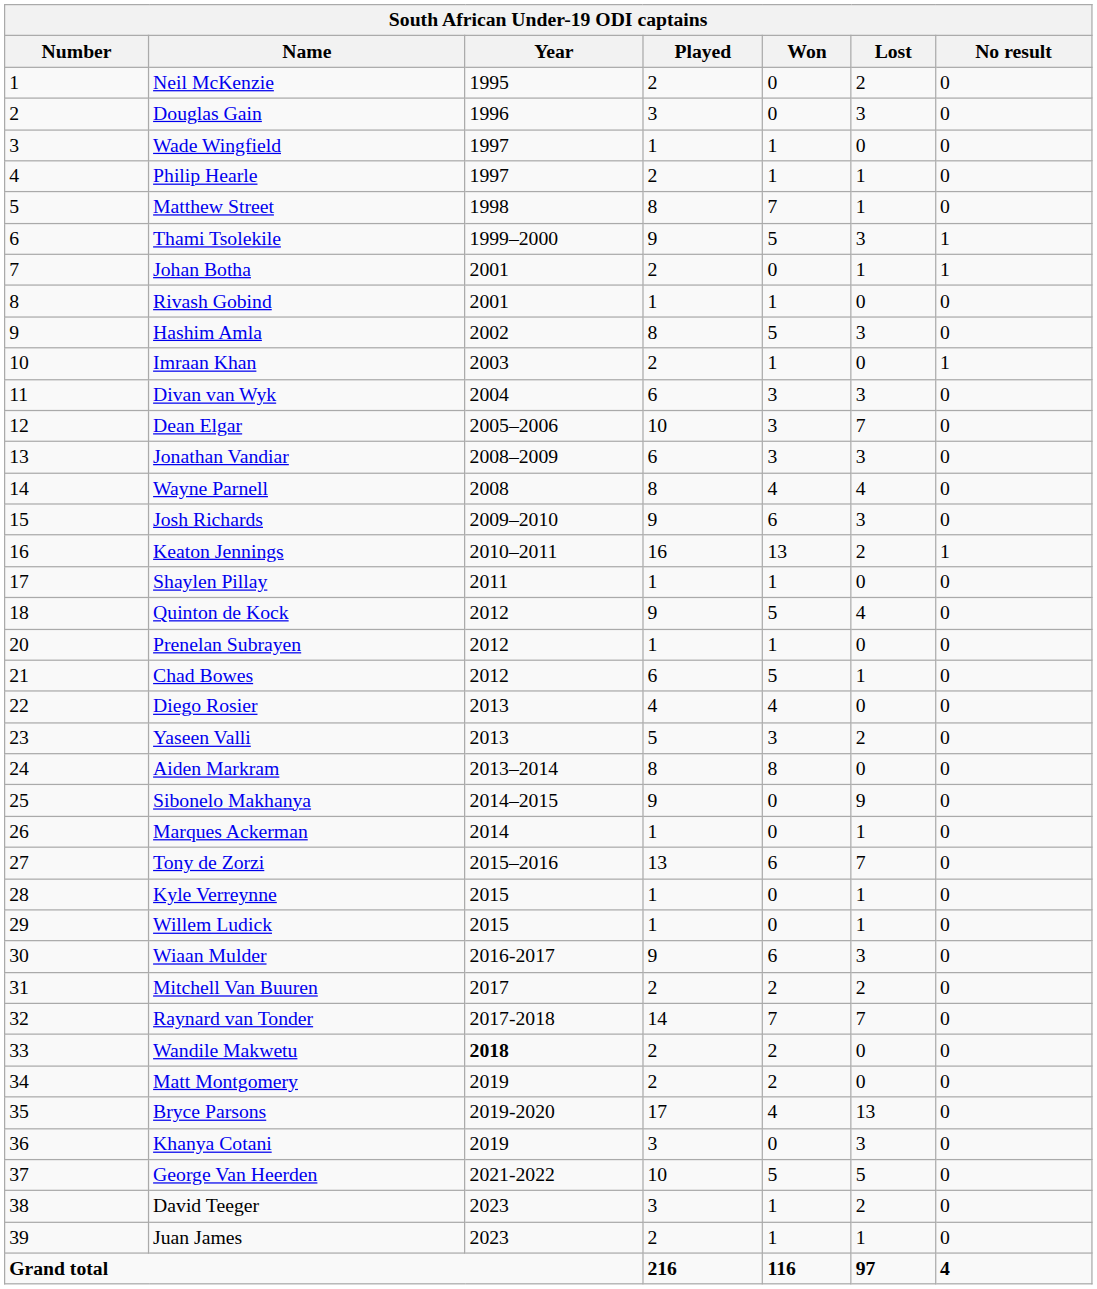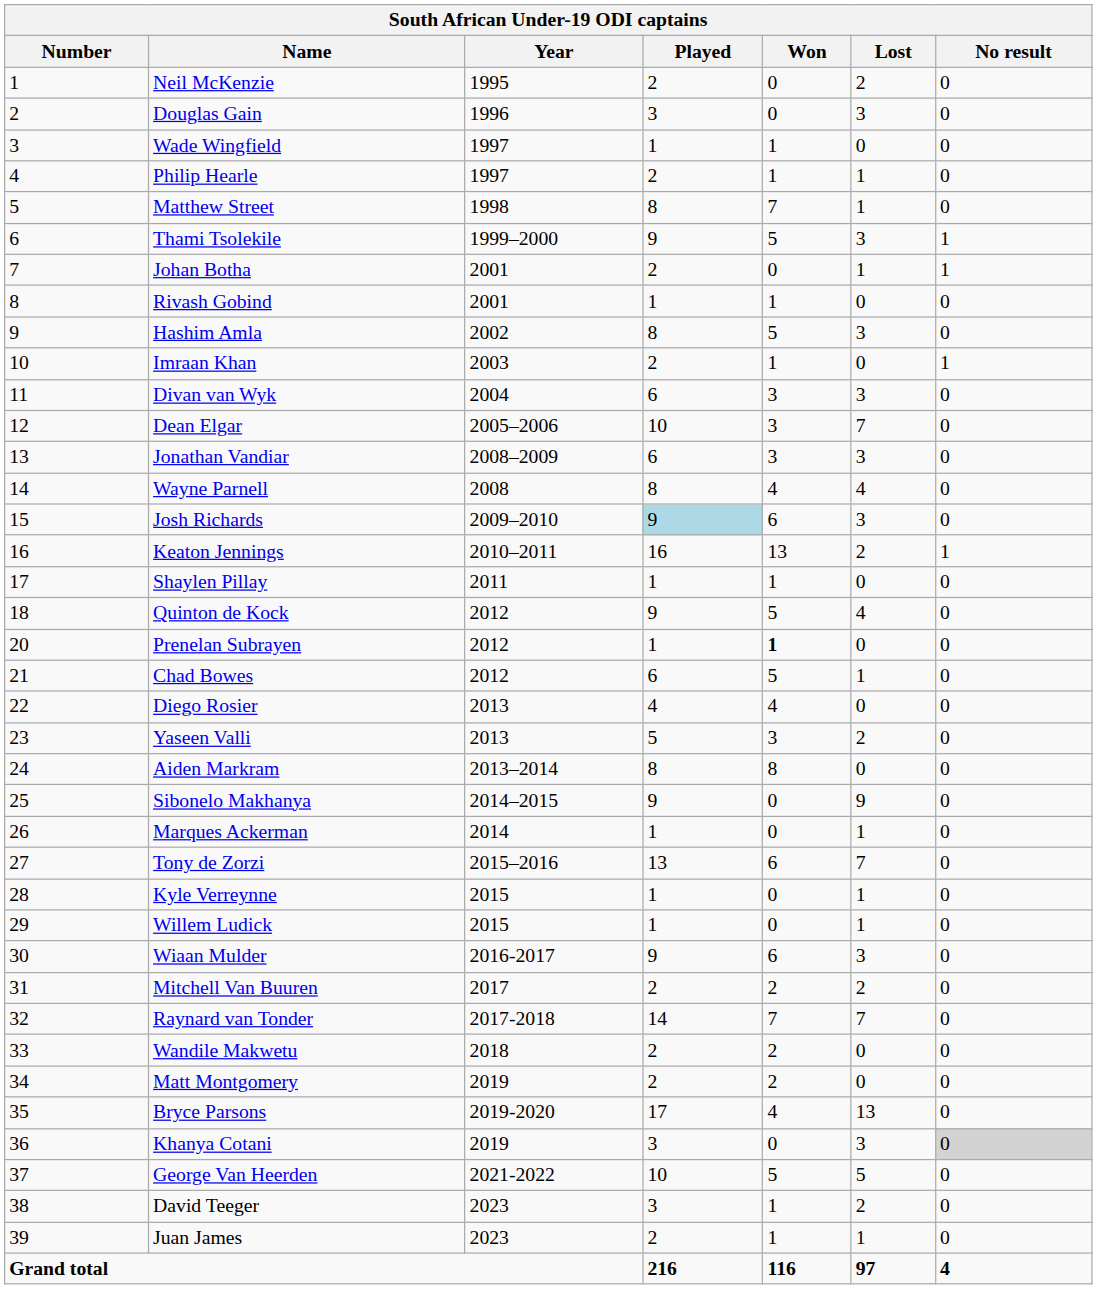(652, 519) no background -> (652, 519) lightblue background
(772, 644) normal -> (772, 644) bold
(489, 1050) bold -> (489, 1050) normal
(945, 1143) no background -> (945, 1143) lightgrey background
